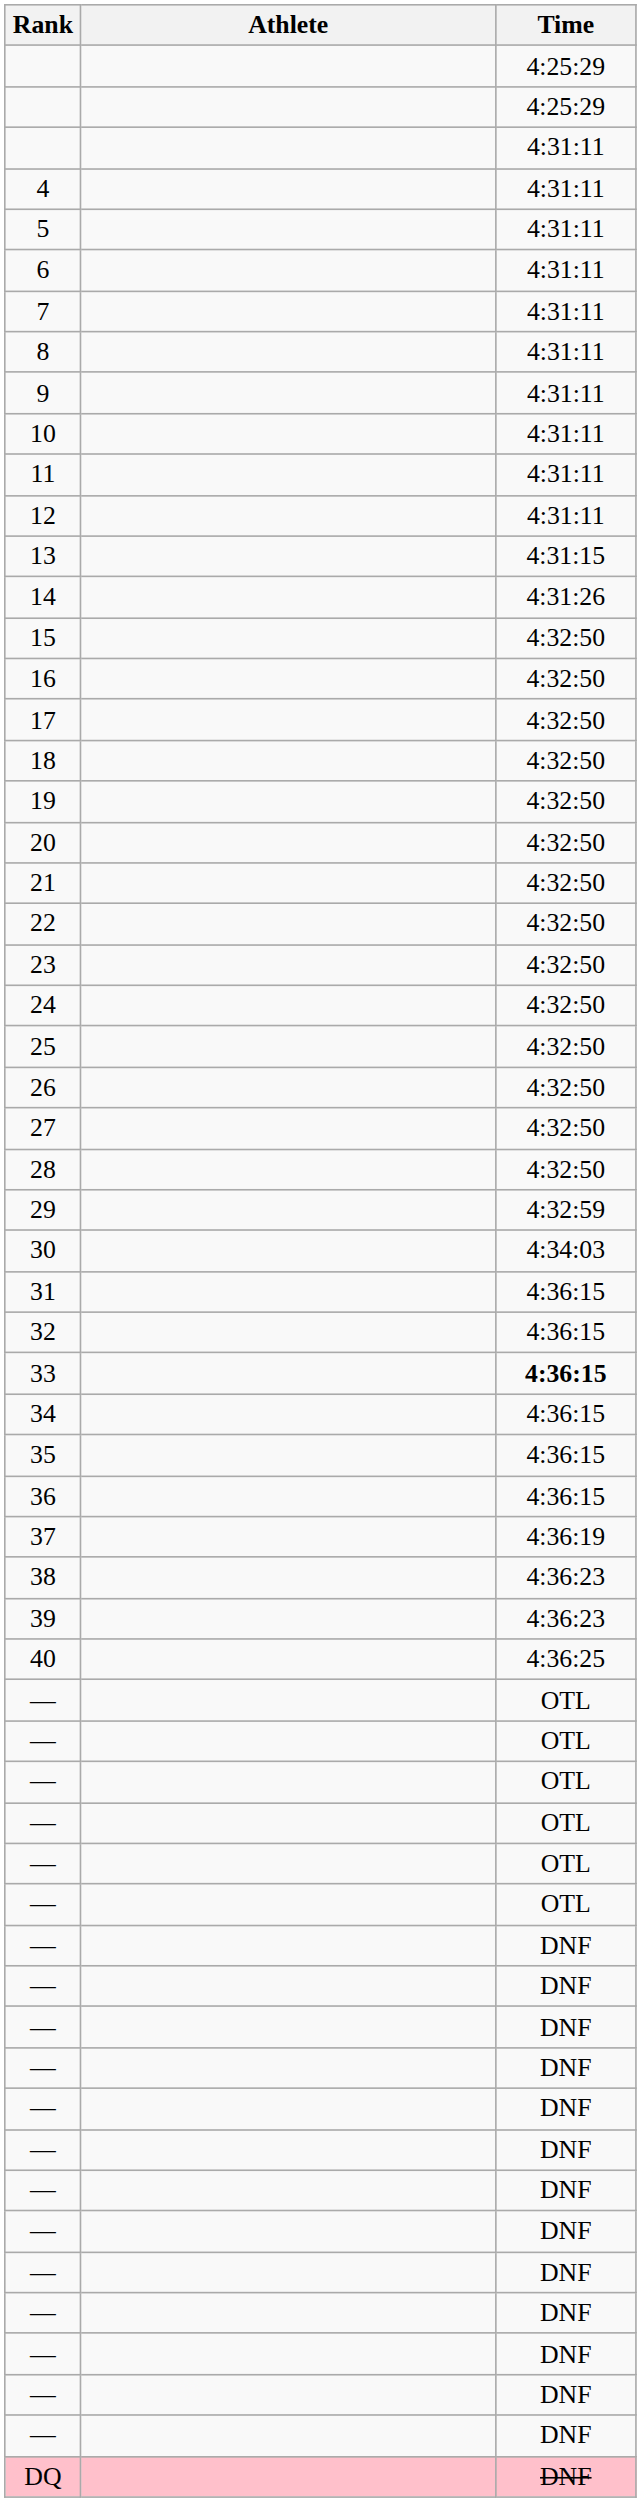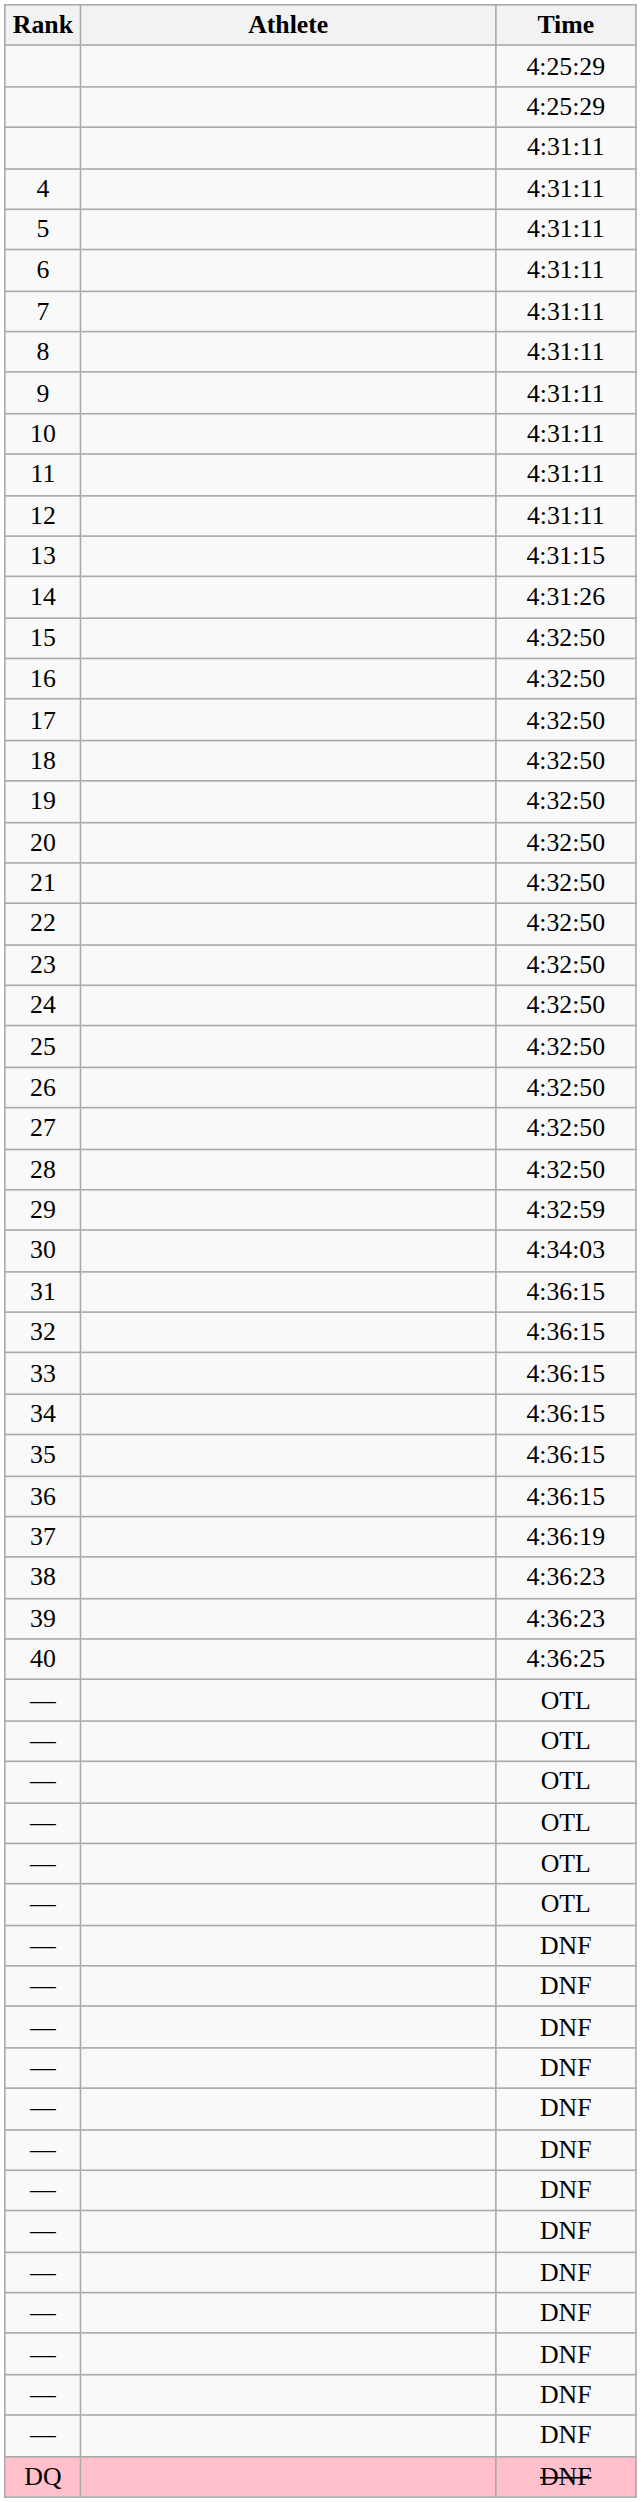(566, 1373) bold -> (566, 1373) normal
